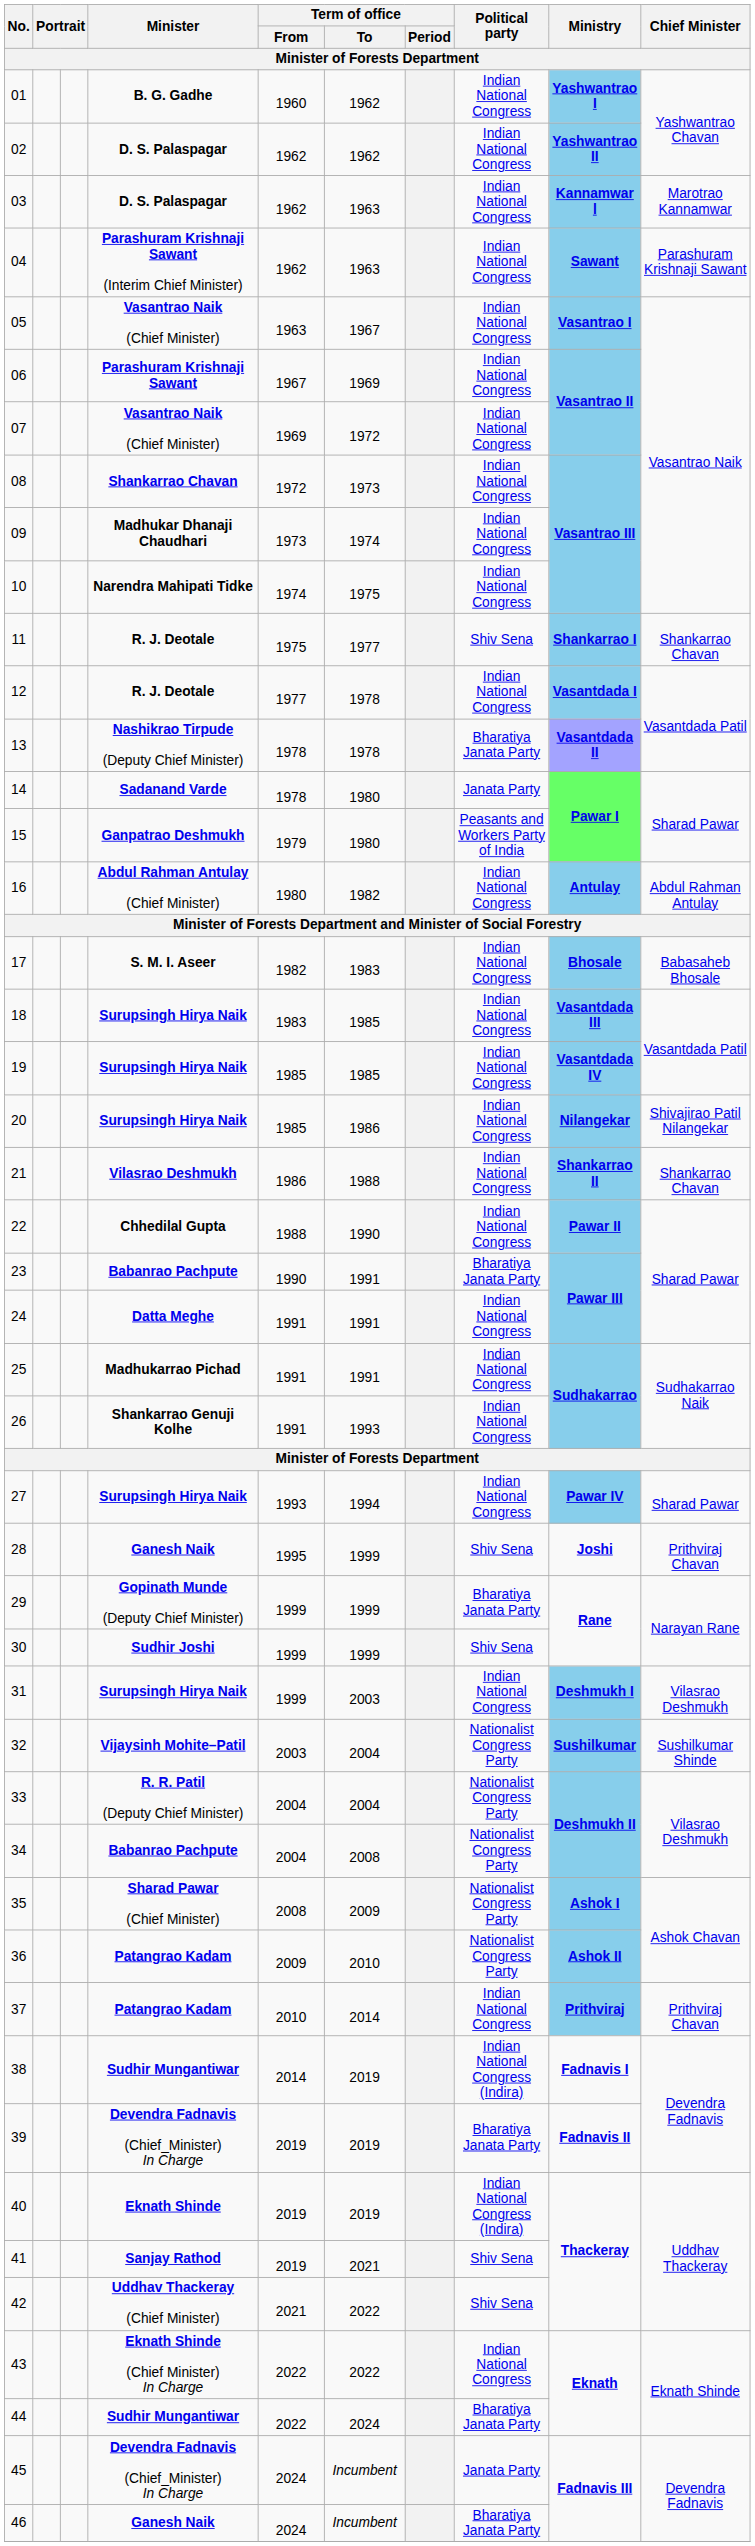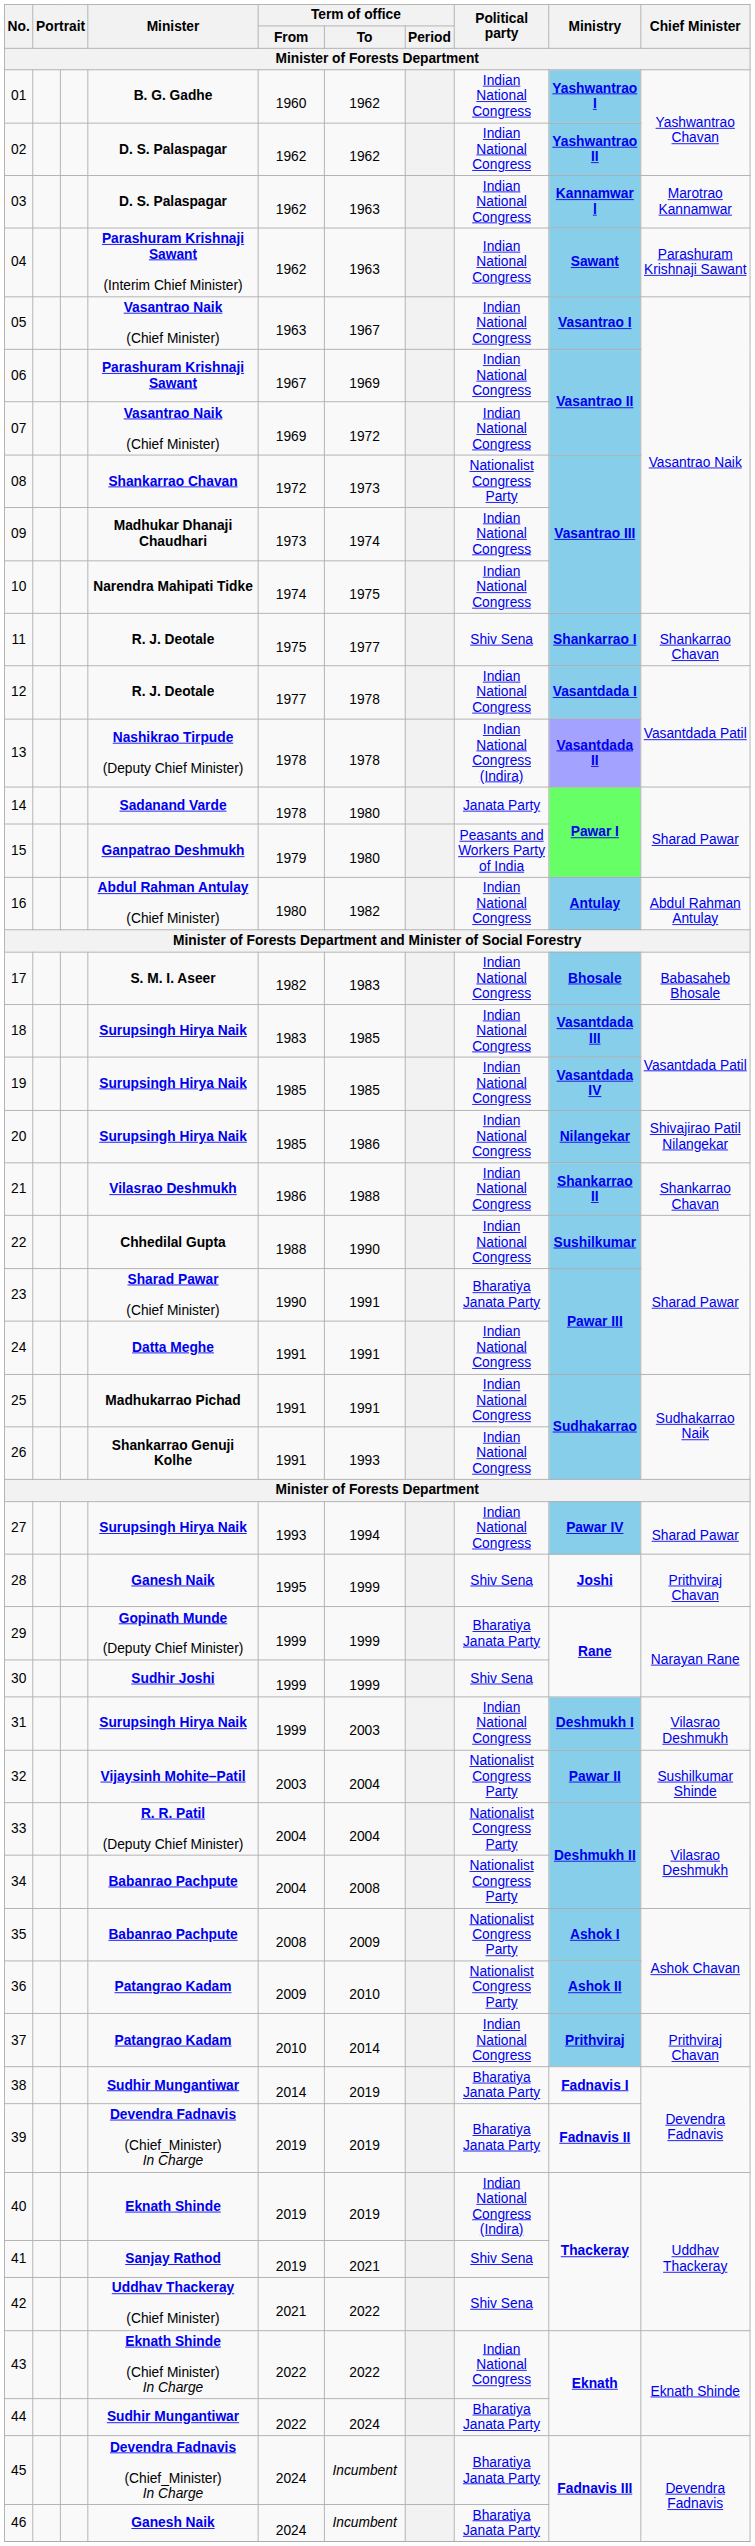(502, 481) Indian National Congress -> (502, 481) Nationalist Congress Party
(502, 745) Bharatiya Janata Party -> (502, 752) Indian National Congress (Indira)
(595, 1226) Pawar II -> (595, 1242) Sushilkumar
(173, 1271) Babanrao Pachpute -> (173, 1294) Sharad Pawar (Chief Minister)
(595, 1745) Sushilkumar -> (595, 1776) Pawar II
(173, 1903) Sharad Pawar (Chief Minister) -> (173, 1934) Babanrao Pachpute
(502, 2069) Indian National Congress (Indira) -> (502, 2085) Bharatiya Janata Party
(502, 2470) Janata Party -> (502, 2470) Bharatiya Janata Party
